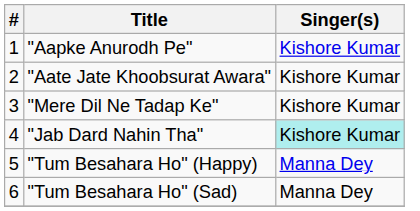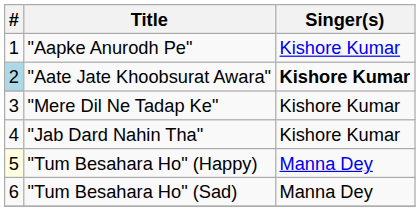(14, 77) no background -> (14, 77) lightblue background
(340, 77) normal -> (345, 77) bold
(340, 135) paleturquoise background -> (340, 135) no background
(14, 164) no background -> (14, 164) lightyellow background
